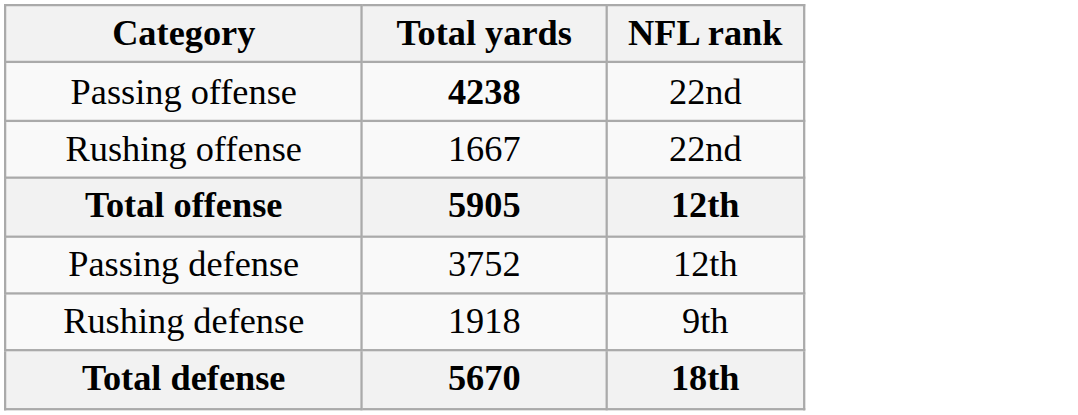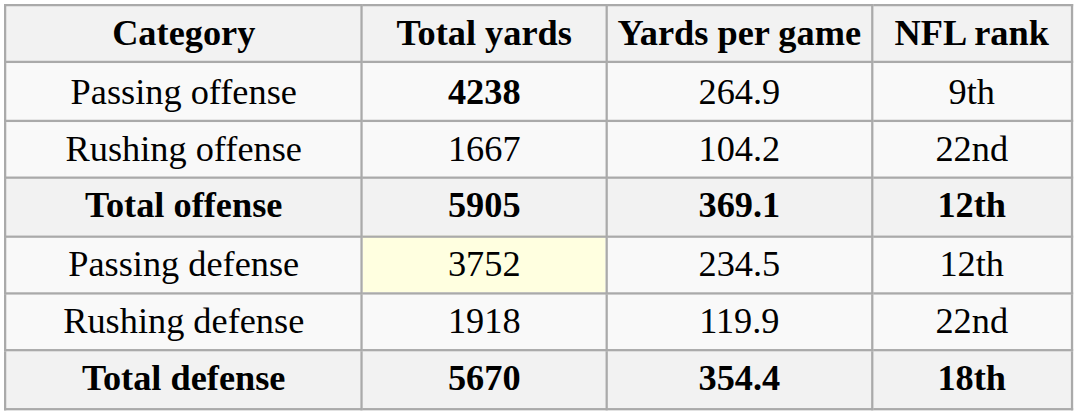+ column: (739, 33)
(705, 90) 22nd -> (972, 90) 9th
(484, 263) no background -> (484, 263) lightyellow background
(705, 321) 9th -> (972, 321) 22nd
